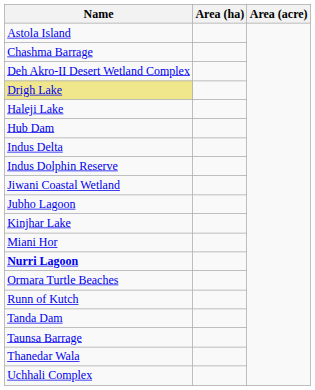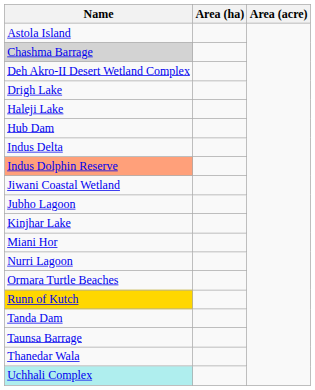(50, 52) no background -> (50, 52) lightgrey background
(35, 90) khaki background -> (35, 90) no background
(62, 166) no background -> (62, 166) lightsalmon background
(43, 261) bold -> (40, 261) normal
(43, 299) no background -> (43, 299) gold background
(50, 375) no background -> (50, 375) paleturquoise background
